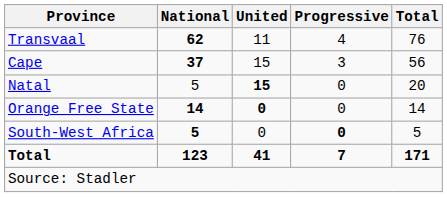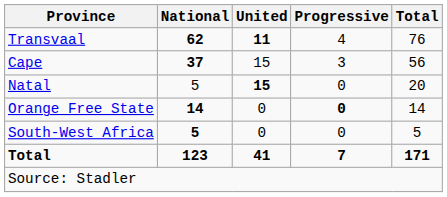(262, 40) normal -> (262, 40) bold
(262, 109) bold -> (262, 109) normal
(342, 109) normal -> (342, 109) bold
(342, 133) bold -> (342, 133) normal
